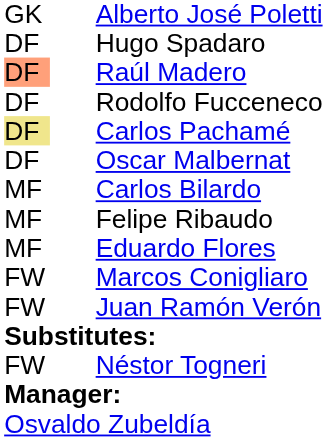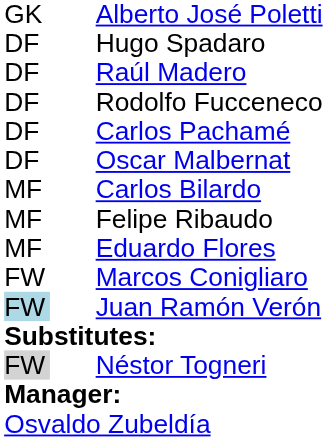(22, 72) lightsalmon background -> (22, 72) no background
(22, 131) khaki background -> (22, 131) no background
(25, 306) no background -> (25, 306) lightblue background
(25, 365) no background -> (25, 365) lightgrey background
